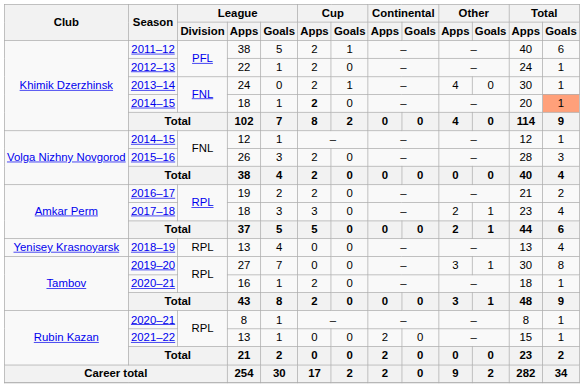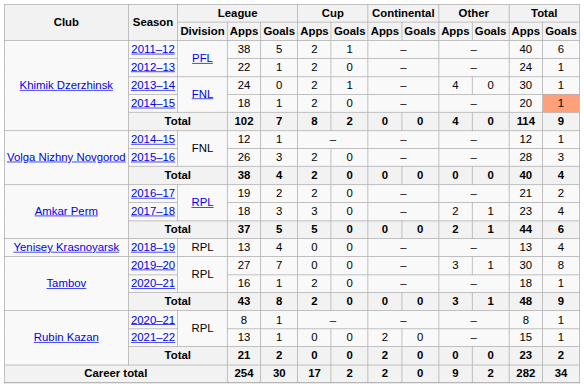(314, 103) bold -> (314, 103) normal
